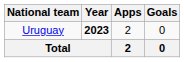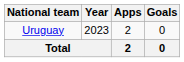(97, 30) bold -> (97, 30) normal
